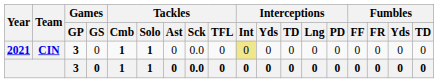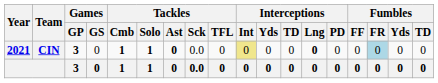(174, 50) normal -> (174, 50) bold
(315, 50) normal -> (315, 50) bold
(378, 50) no background -> (378, 50) lightblue background
